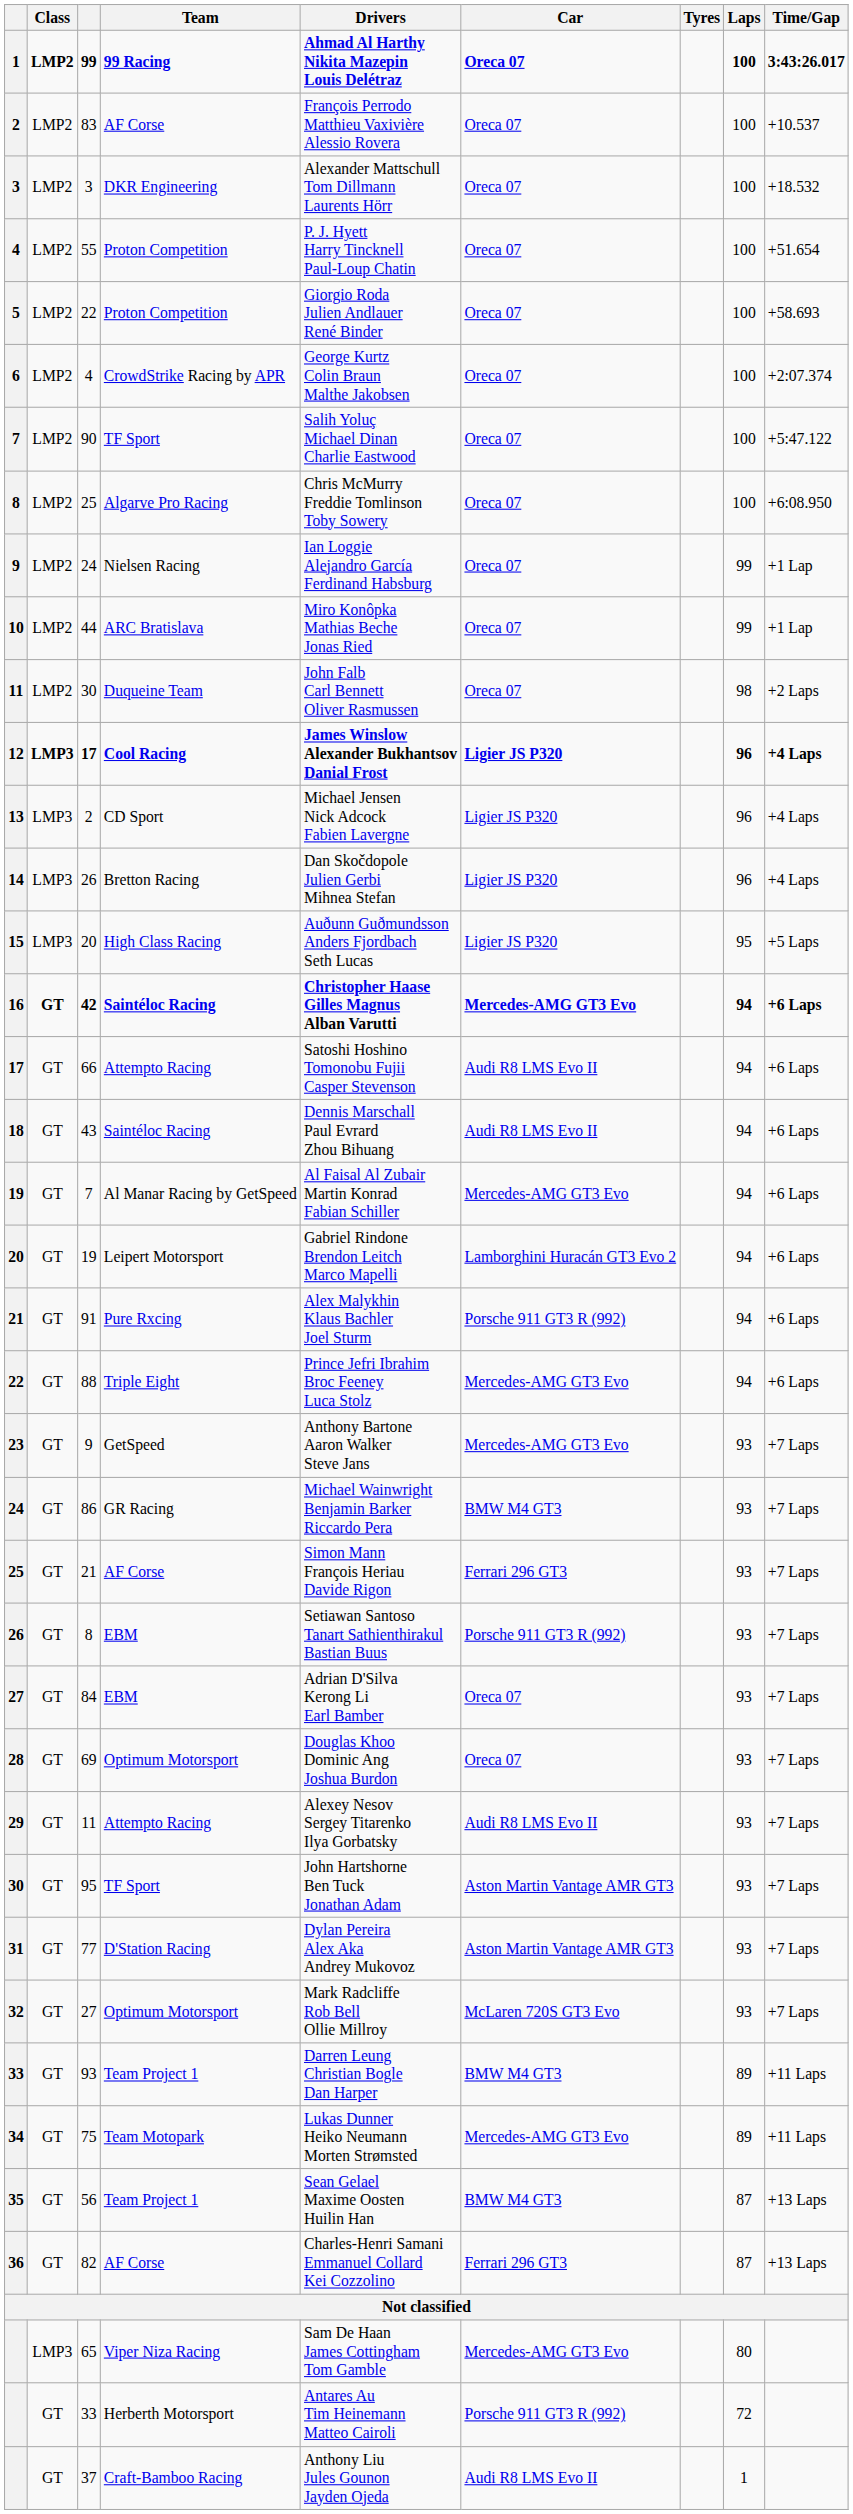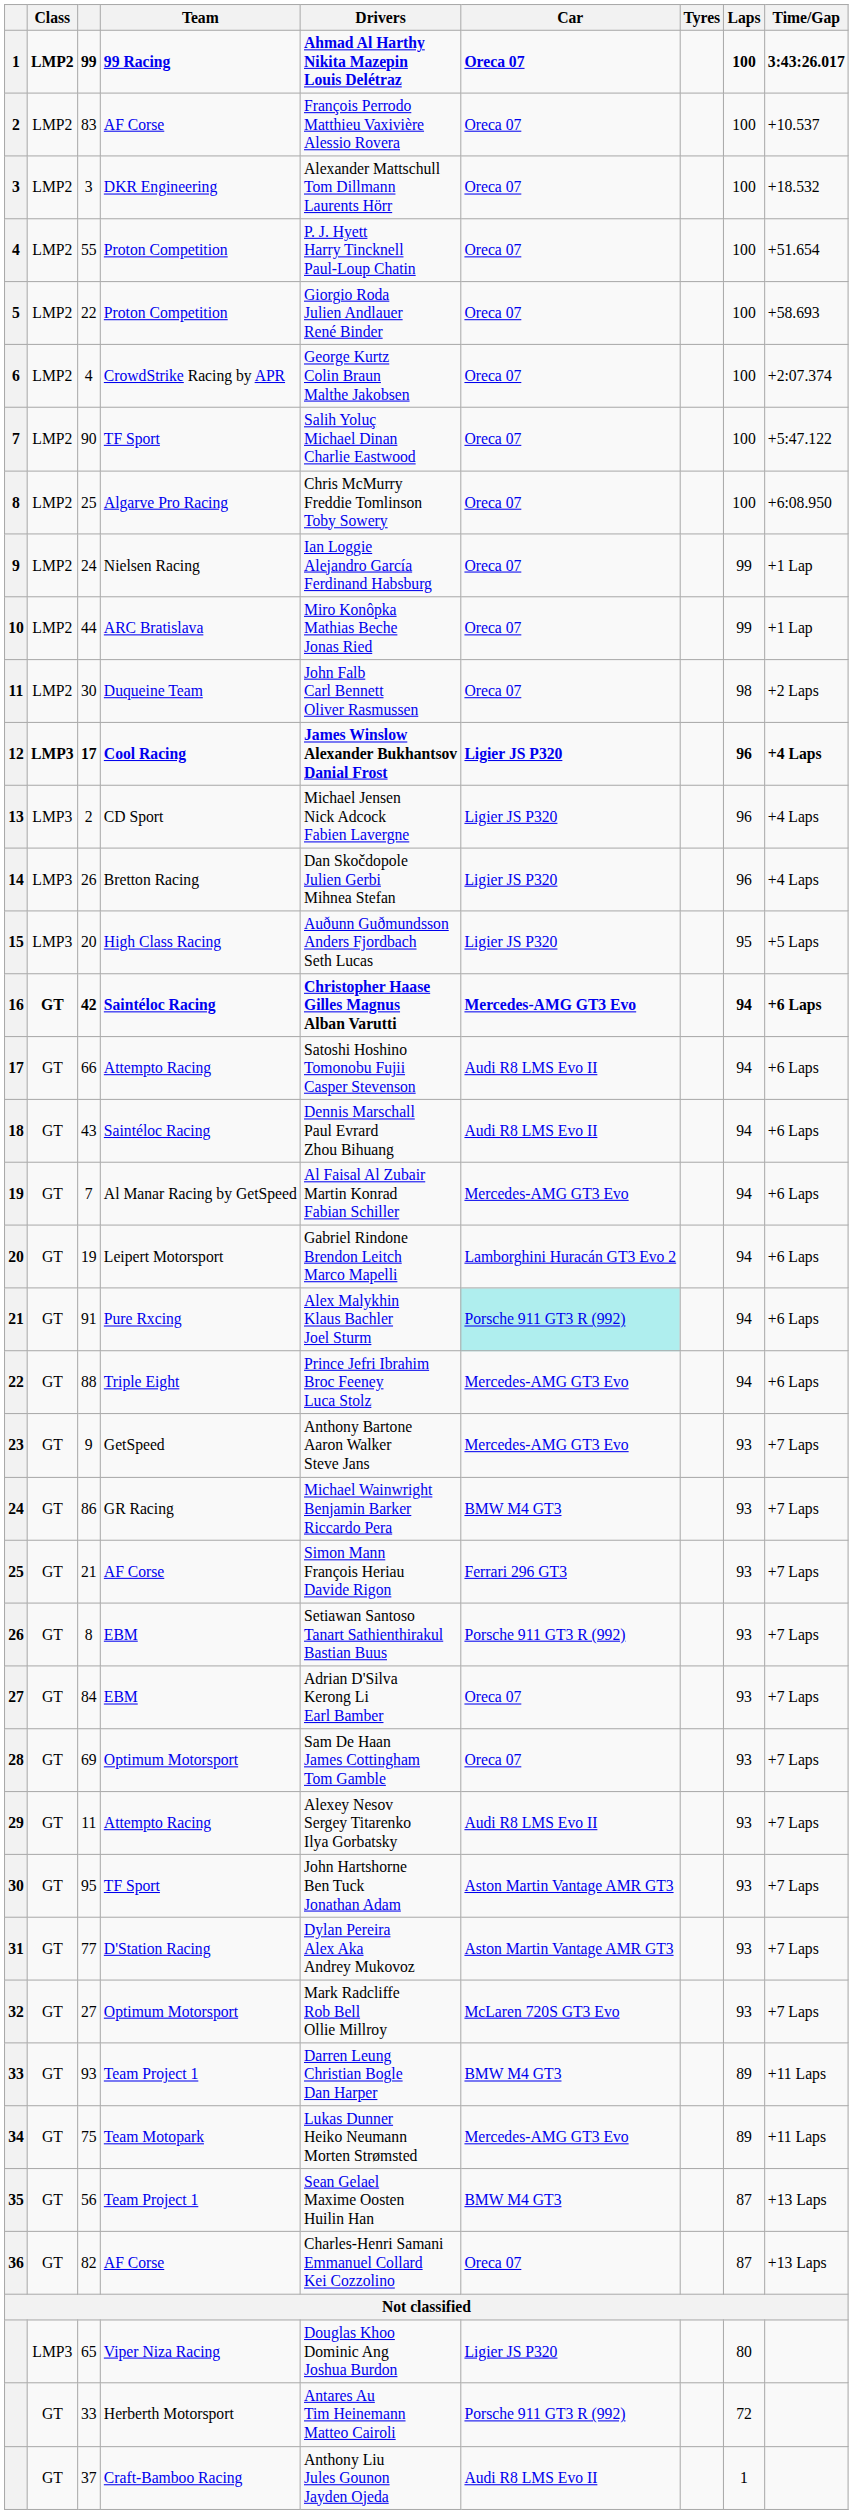(545, 1319) no background -> (545, 1319) paleturquoise background
(351, 1760) Douglas Khoo Dominic Ang Joshua Burdon -> (362, 1760) Sam De Haan James Cottingham Tom Gamble
(516, 2263) Ferrari 296 GT3 -> (493, 2263) Oreca 07
(362, 2351) Sam De Haan James Cottingham Tom Gamble -> (351, 2351) Douglas Khoo Dominic Ang Joshua Burdon
(547, 2351) Mercedes-AMG GT3 Evo -> (511, 2351) Ligier JS P320
